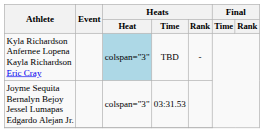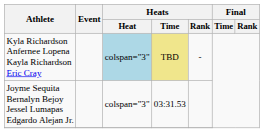(170, 57) no background -> (170, 57) khaki background
